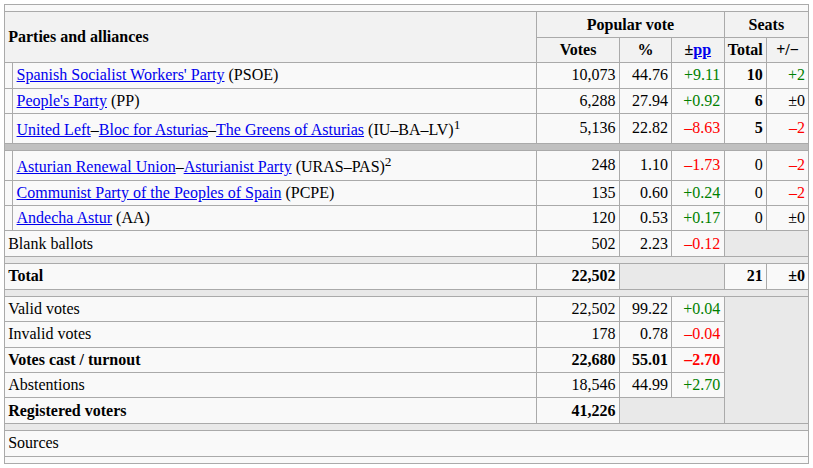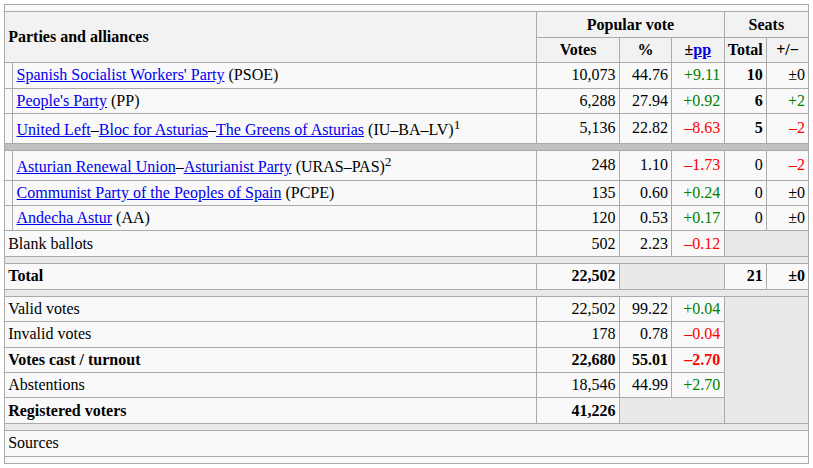(797, 75) +2 -> (797, 75) ±0
(797, 100) ±0 -> (797, 100) +2
(797, 192) –2 -> (797, 192) ±0
